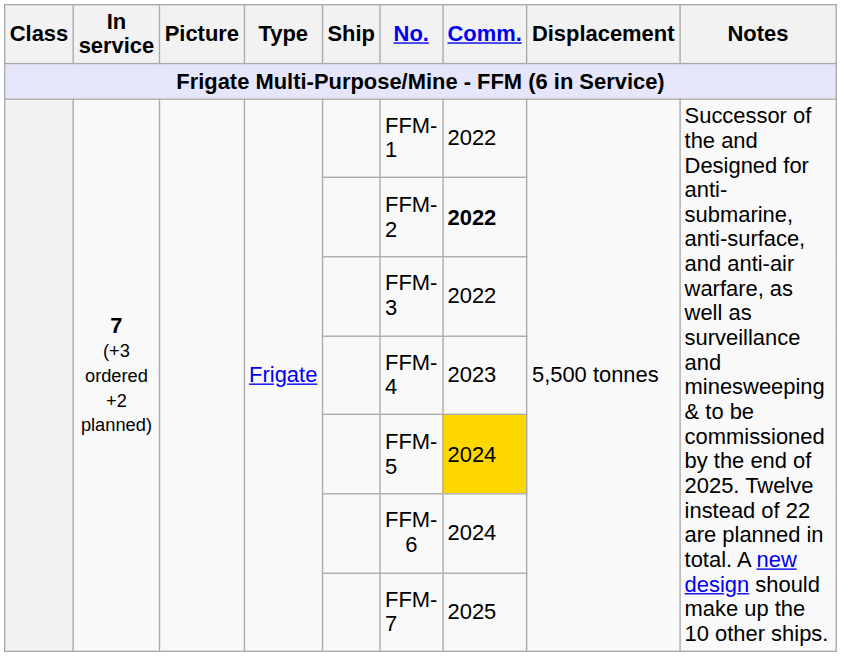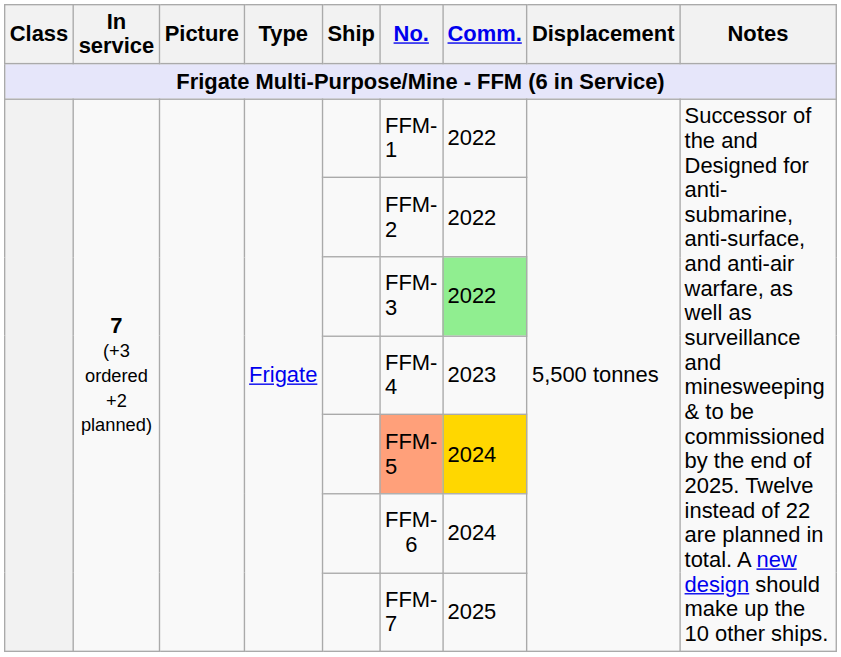(472, 217) bold -> (472, 217) normal
(472, 296) no background -> (472, 296) lightgreen background
(411, 453) no background -> (411, 453) lightsalmon background
